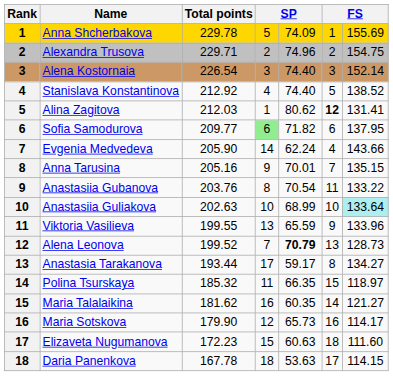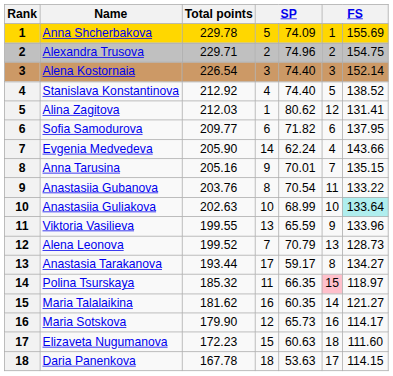(332, 110) bold -> (332, 110) normal
(267, 129) lightgreen background -> (267, 129) no background
(300, 245) bold -> (300, 245) normal
(332, 284) no background -> (332, 284) pink background
